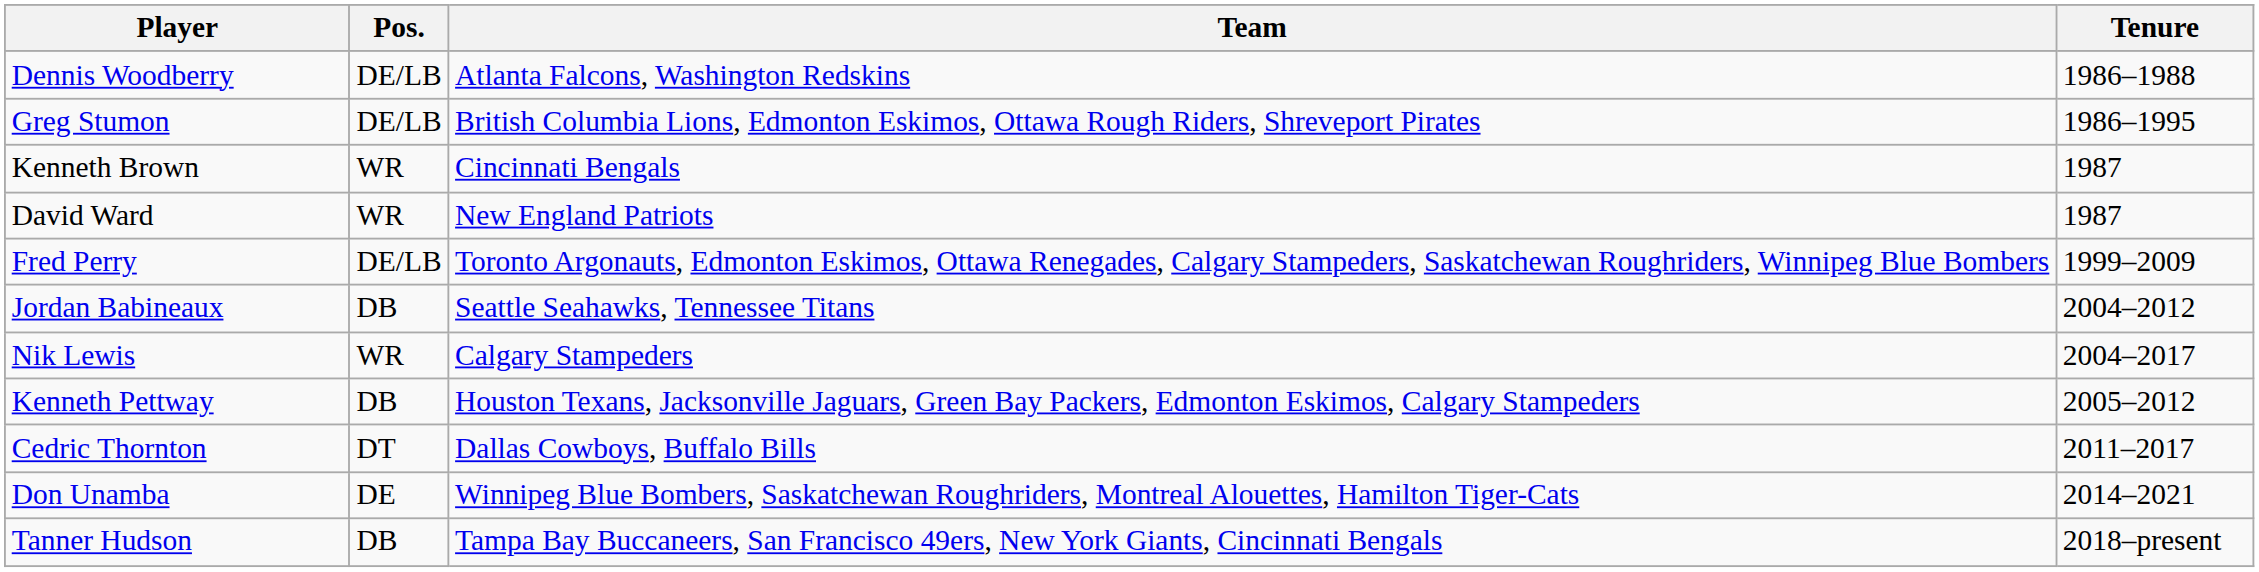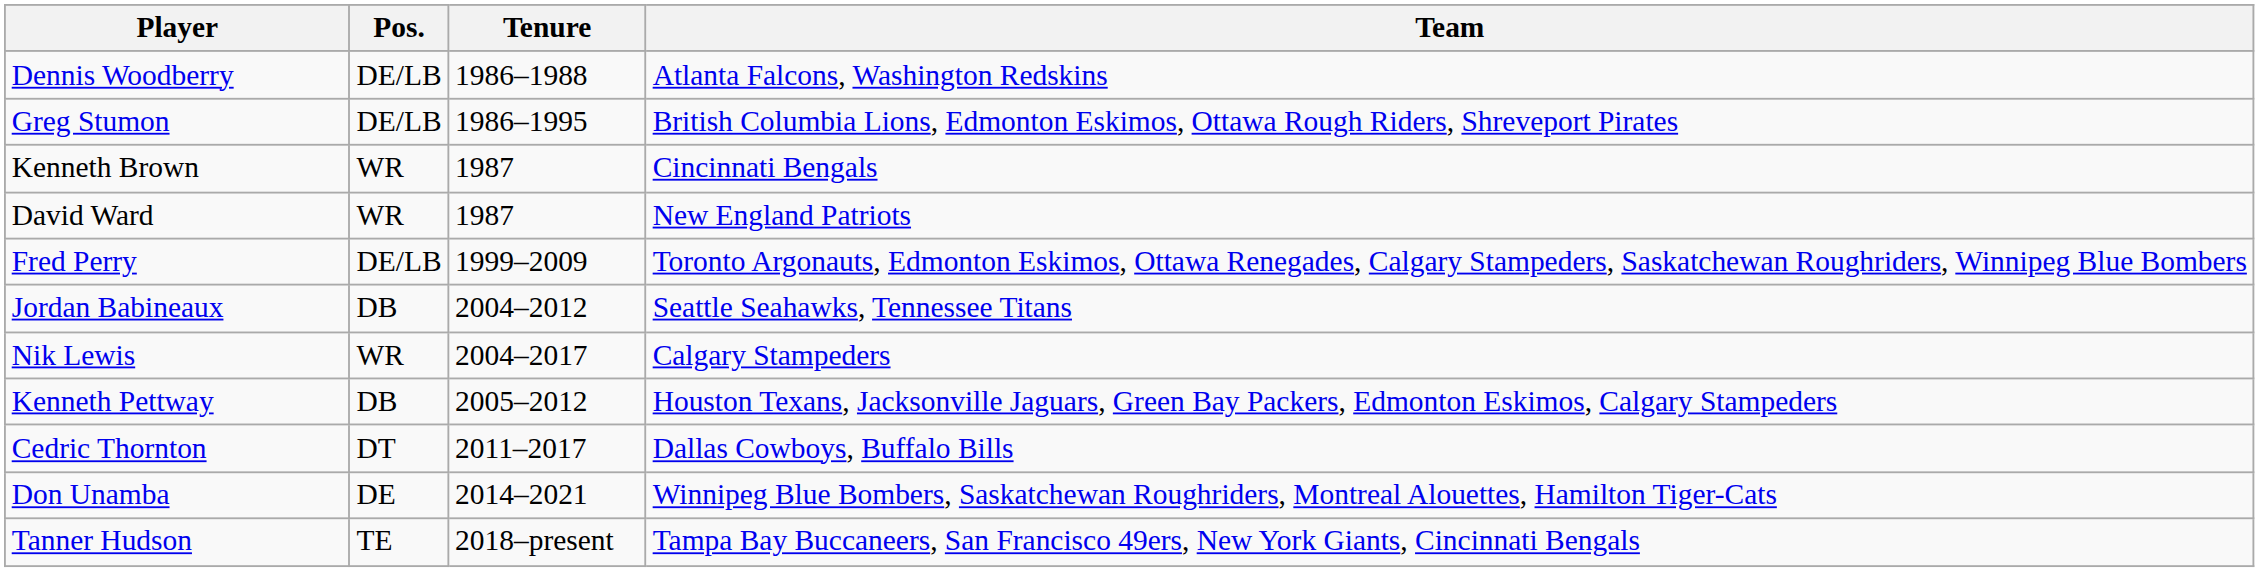columns swapped: (2155, 27) <-> (1252, 27)
(377, 541) DB -> (374, 541) TE
